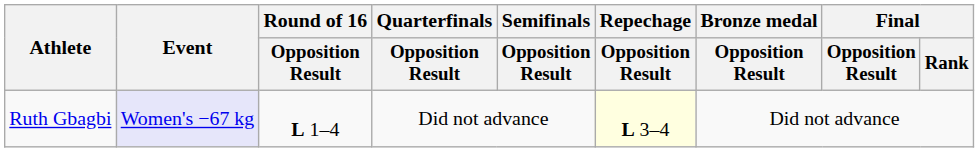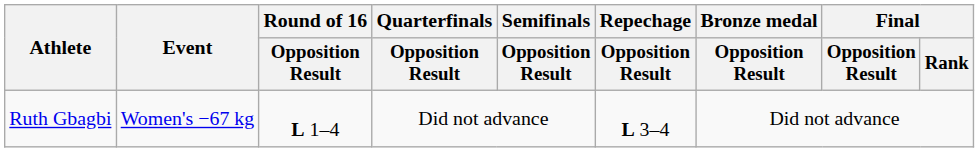(187, 118) lavender background -> (187, 118) no background
(645, 130) lightyellow background -> (645, 130) no background
